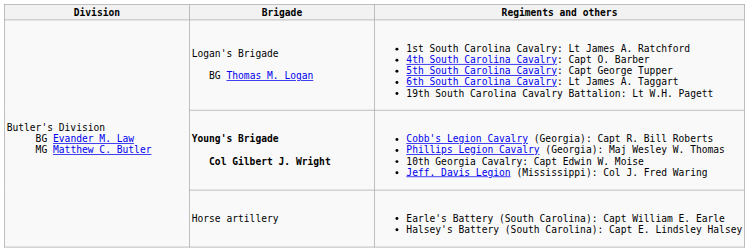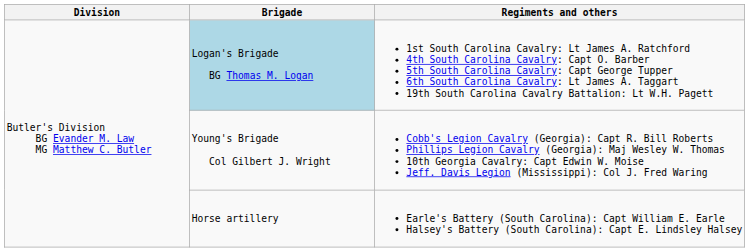(253, 65) no background -> (253, 65) lightblue background
(261, 150) bold -> (261, 150) normal
